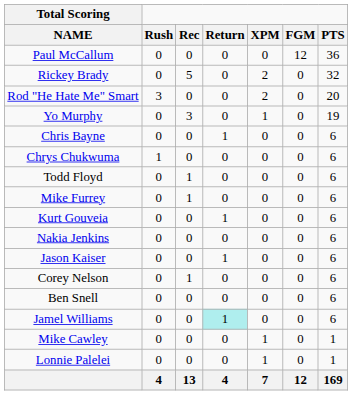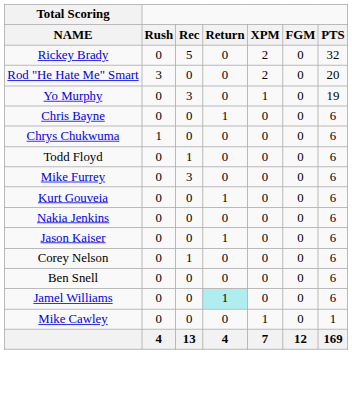- row: (73, 55)
(189, 197) 1 -> (189, 177) 3
- row: (73, 359)
